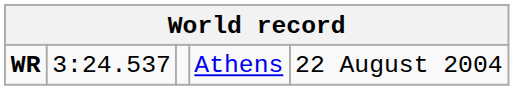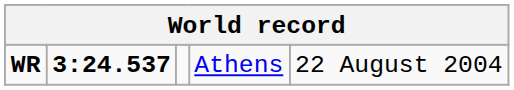(112, 65) normal -> (112, 65) bold
